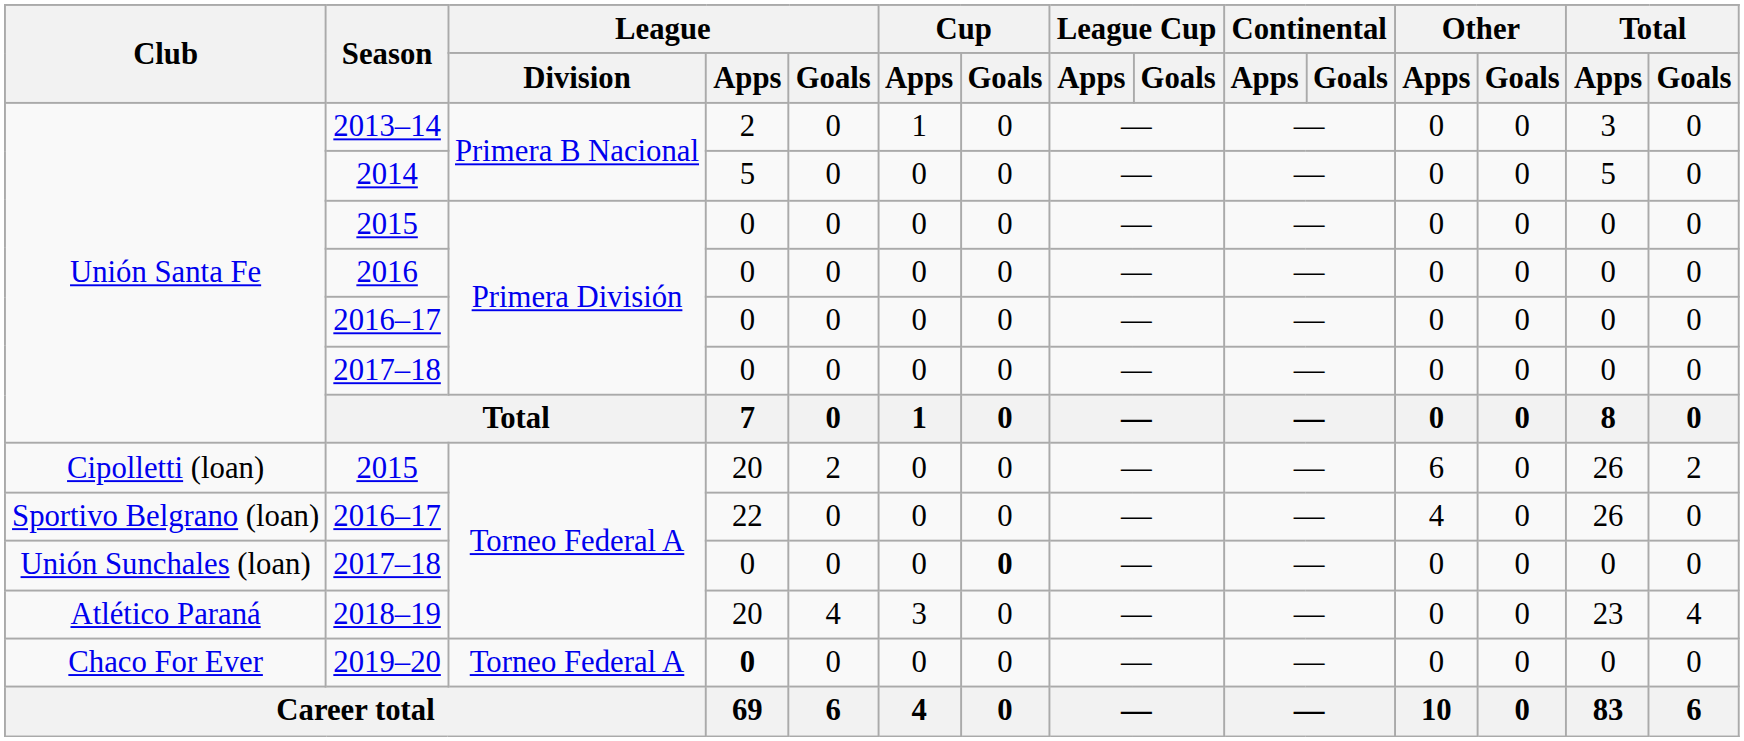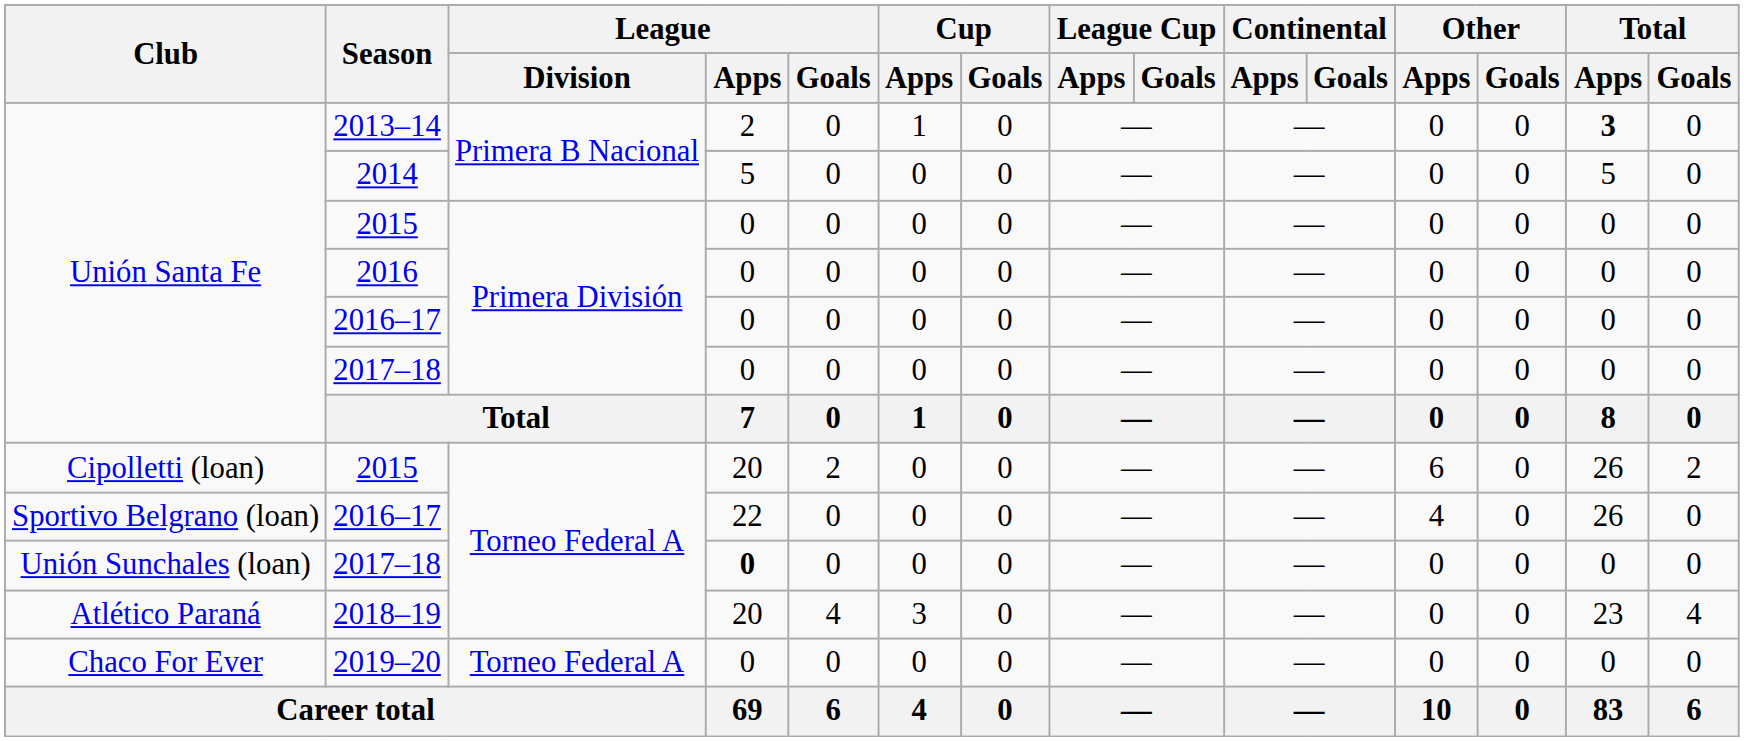(1608, 126) normal -> (1608, 126) bold
(747, 564) normal -> (747, 564) bold
(1005, 564) bold -> (1005, 564) normal
(747, 662) bold -> (747, 662) normal
